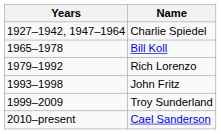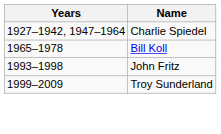- row: (163, 66)
- row: (171, 119)
